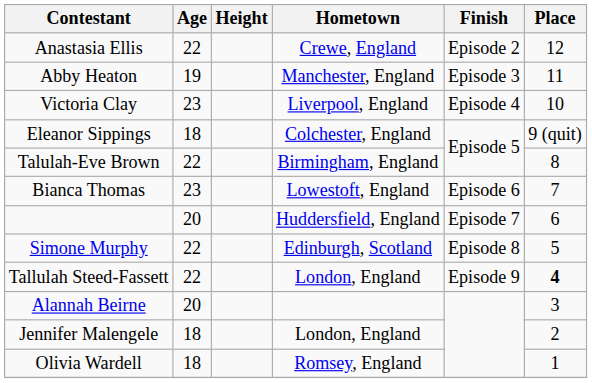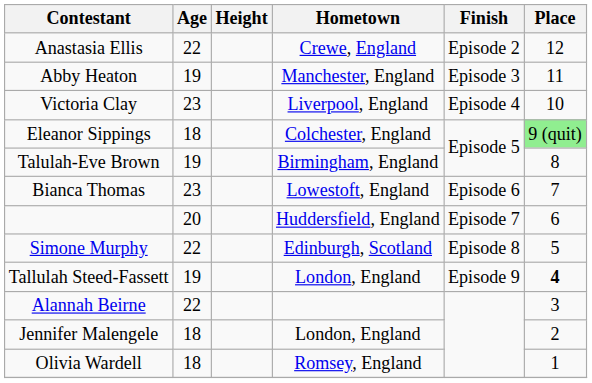(555, 133) no background -> (555, 133) lightgreen background
(192, 162) 22 -> (192, 162) 19
(192, 276) 22 -> (192, 276) 19
(192, 305) 20 -> (192, 305) 22
